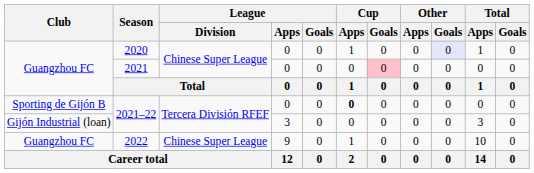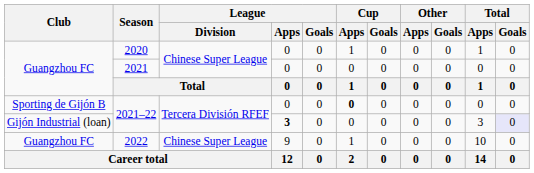(448, 50) lavender background -> (448, 50) no background
(384, 68) pink background -> (384, 68) no background
(287, 123) normal -> (287, 123) bold
(512, 123) no background -> (512, 123) lavender background
